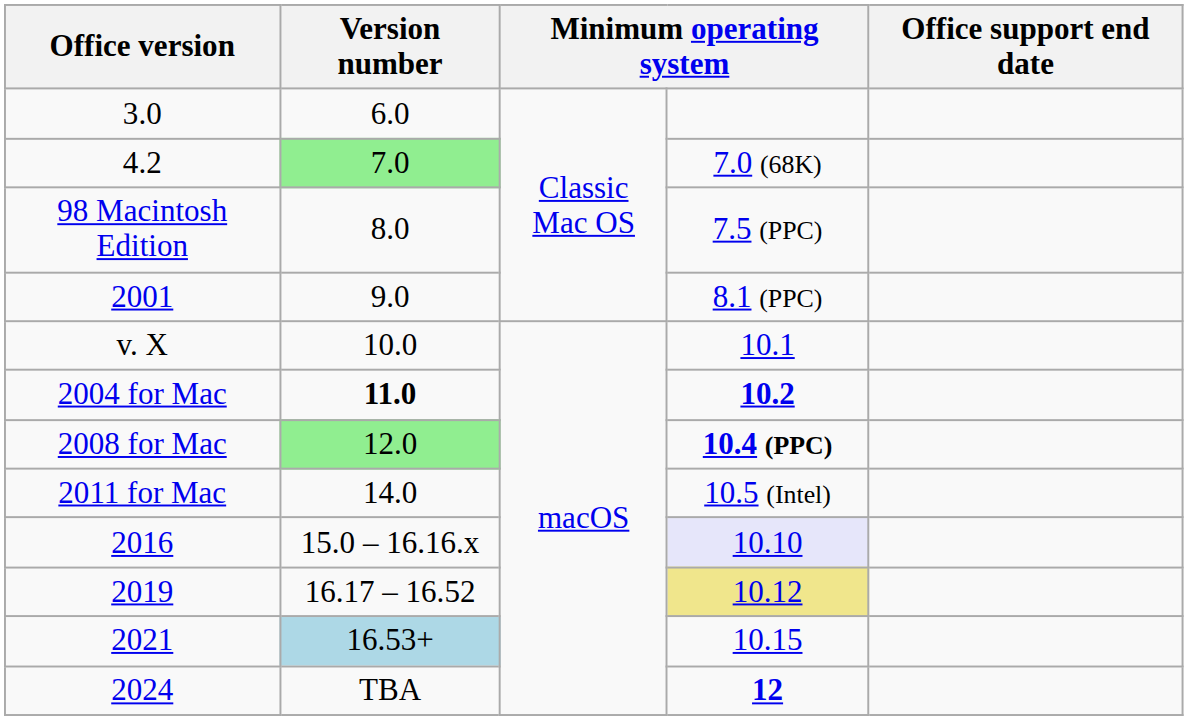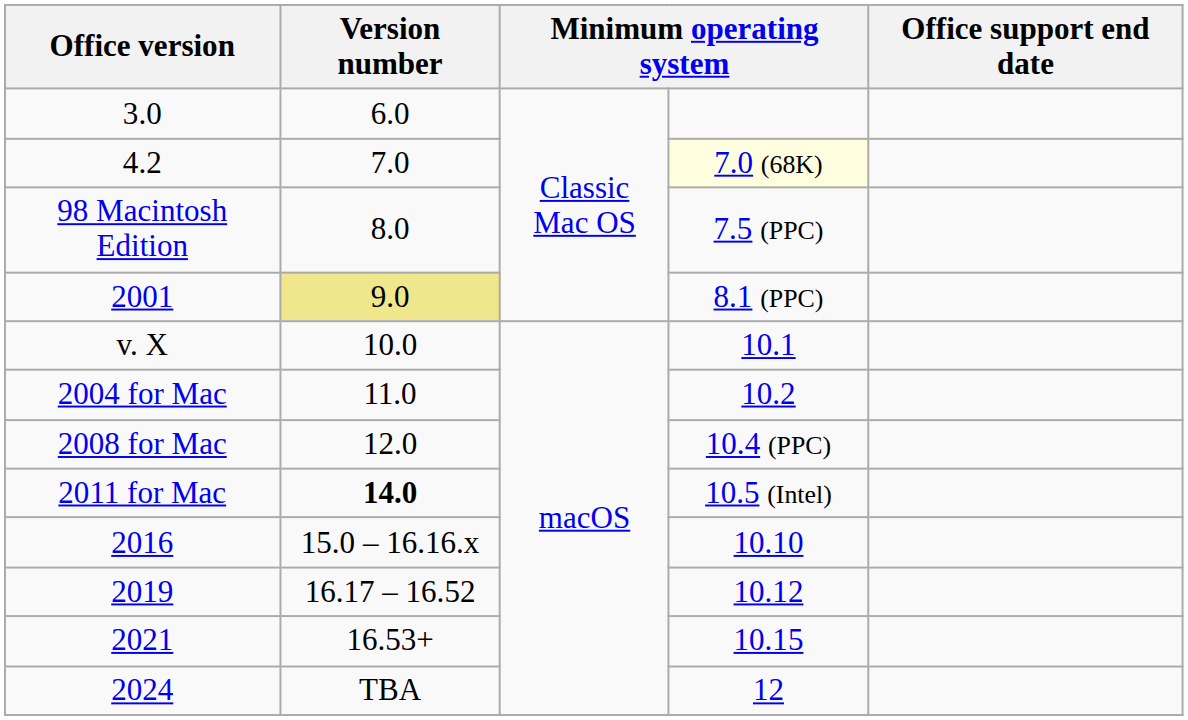(390, 162) lightgreen background -> (390, 162) no background
(768, 162) no background -> (768, 162) lightyellow background
(390, 295) no background -> (390, 295) khaki background
(390, 394) bold -> (390, 394) normal
(768, 394) bold -> (768, 394) normal
(390, 443) lightgreen background -> (390, 443) no background
(768, 443) bold -> (768, 443) normal
(390, 492) normal -> (390, 492) bold
(768, 542) lavender background -> (768, 542) no background
(768, 591) khaki background -> (768, 591) no background
(390, 640) lightblue background -> (390, 640) no background
(768, 689) bold -> (768, 689) normal
